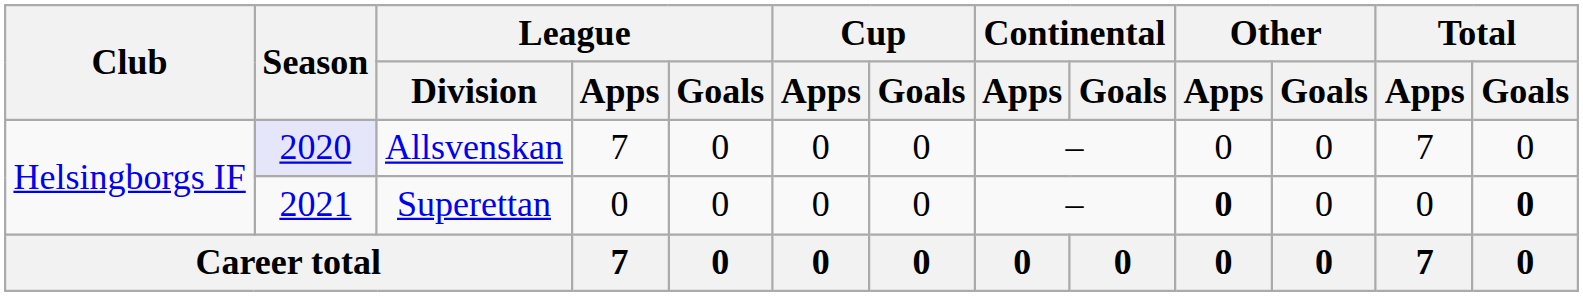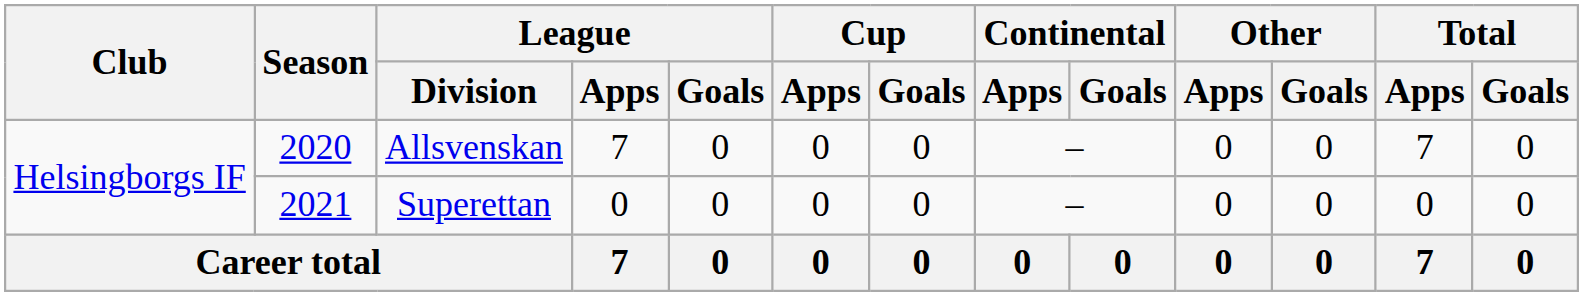(315, 147) lavender background -> (315, 147) no background
(1223, 204) bold -> (1223, 204) normal
(1525, 204) bold -> (1525, 204) normal
